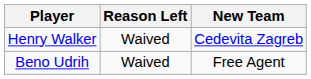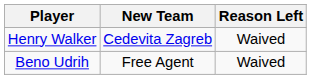columns swapped: (145, 16) <-> (249, 16)
